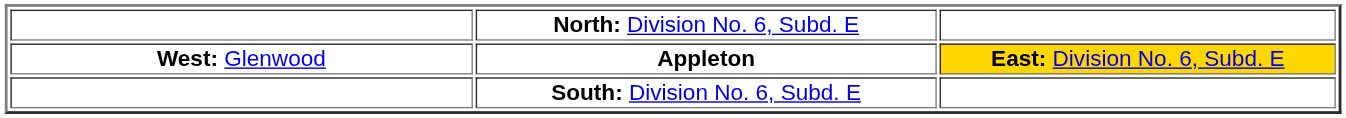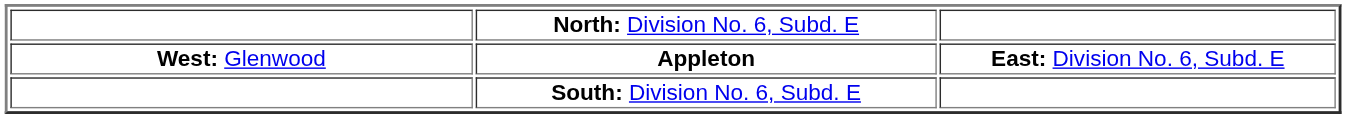(1138, 58) gold background -> (1138, 58) no background
